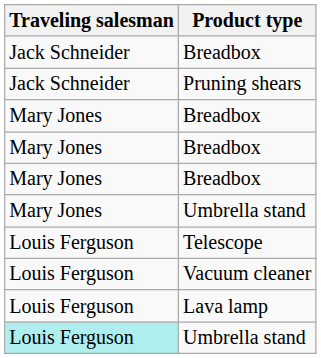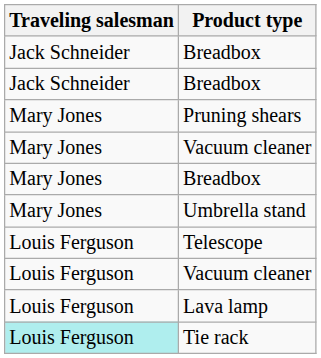(242, 83) Pruning shears -> (222, 83) Breadbox
(222, 115) Breadbox -> (242, 115) Pruning shears
(222, 147) Breadbox -> (247, 147) Vacuum cleaner
(244, 337) Umbrella stand -> (216, 337) Tie rack
